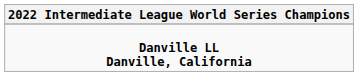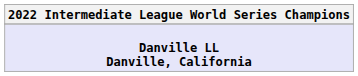(179, 55) no background -> (179, 55) lavender background
